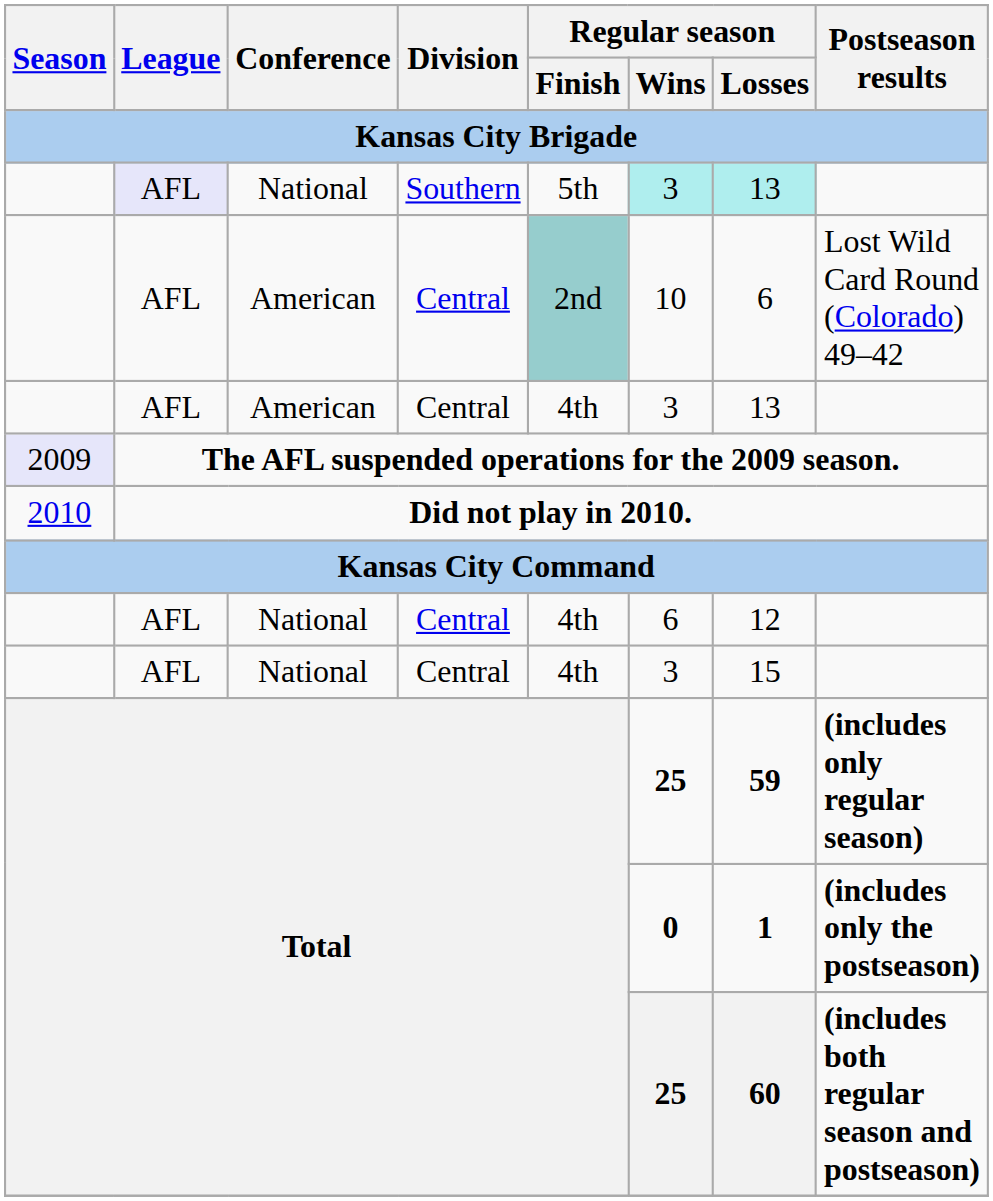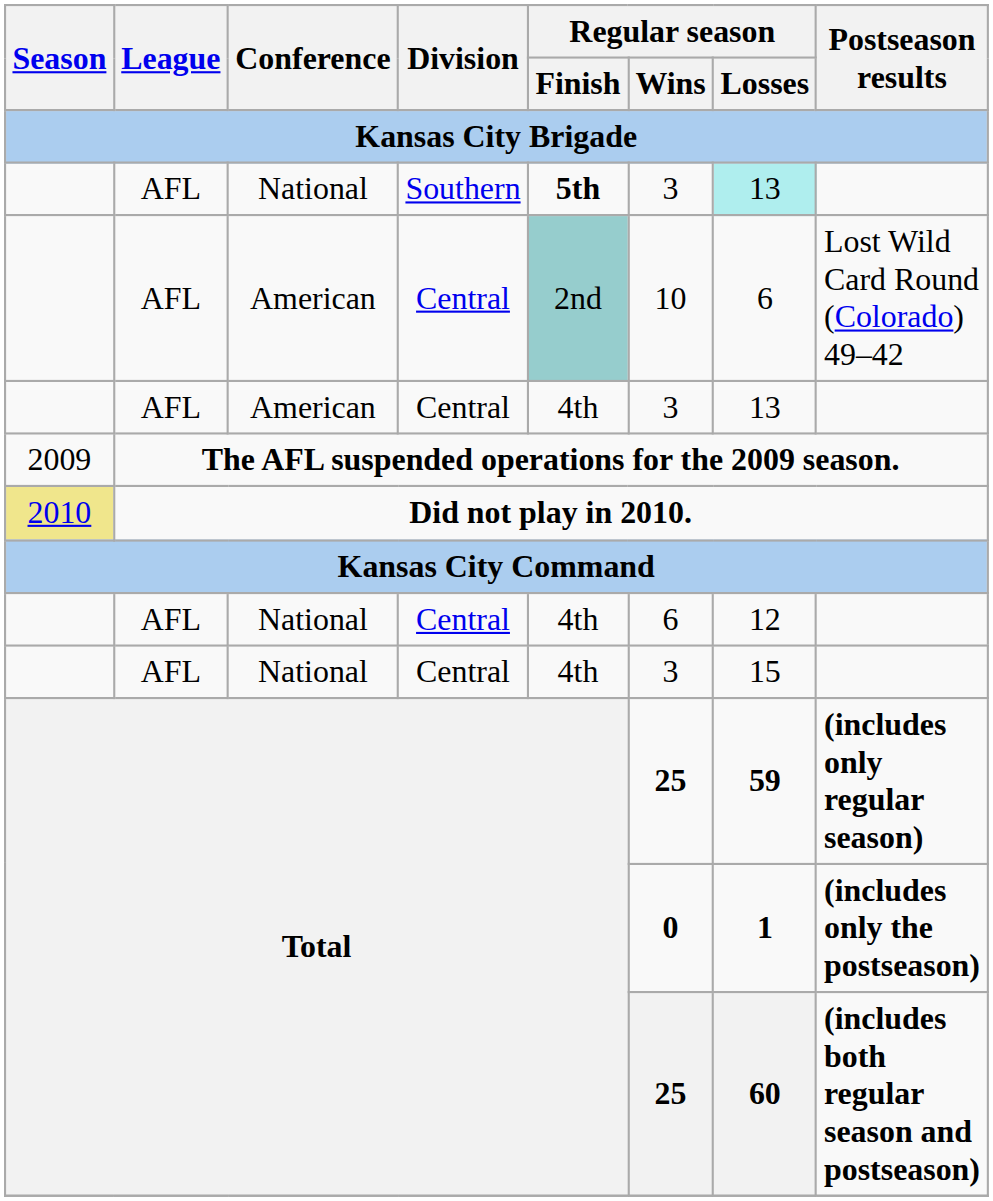(171, 188) lavender background -> (171, 188) no background
(578, 188) normal -> (578, 188) bold
(671, 188) paleturquoise background -> (671, 188) no background
(59, 460) lavender background -> (59, 460) no background
(59, 512) no background -> (59, 512) khaki background
